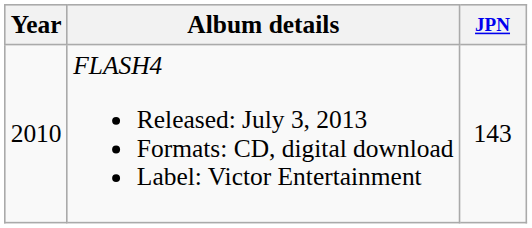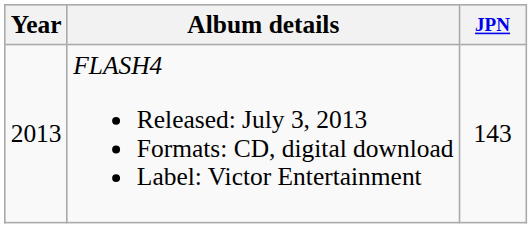(36, 133) 2010 -> (36, 133) 2013
